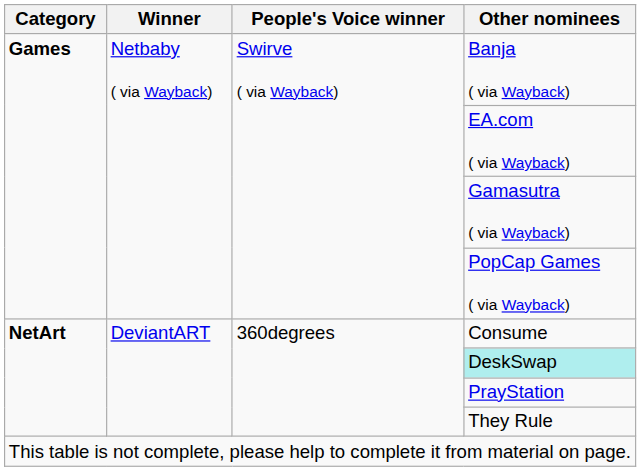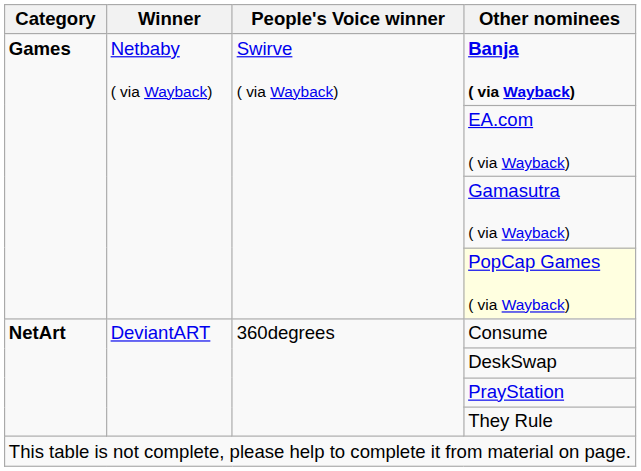(519, 69) normal -> (522, 69) bold
(534, 283) no background -> (534, 283) lightyellow background
(512, 362) paleturquoise background -> (512, 362) no background
